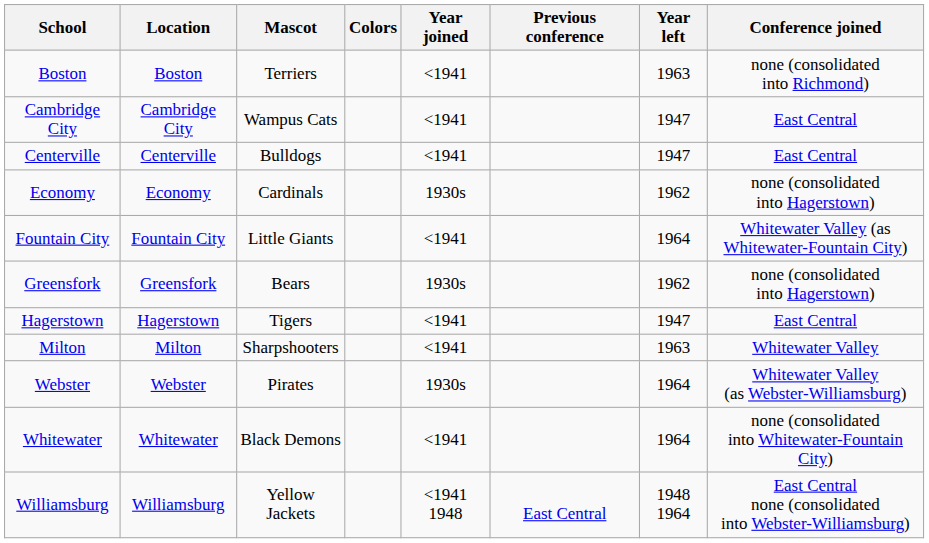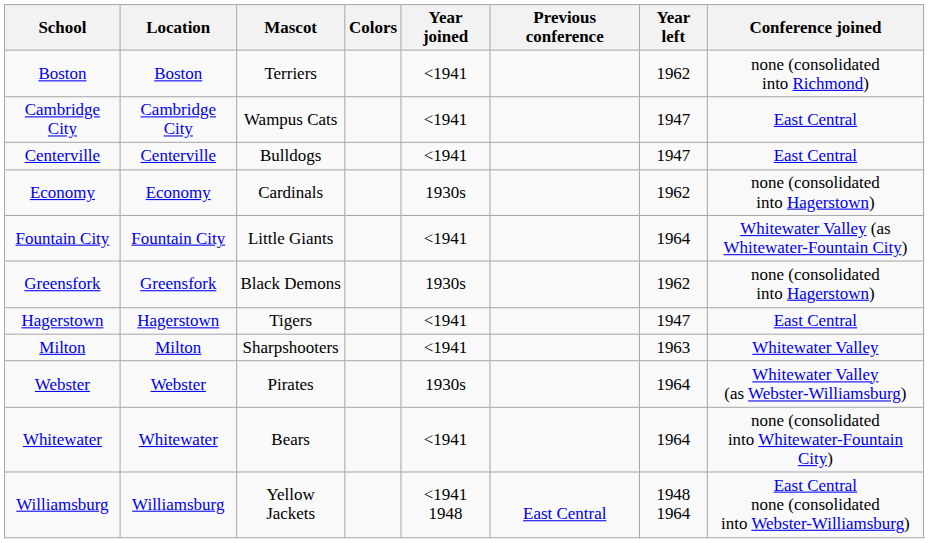(673, 73) 1963 -> (673, 73) 1962
(291, 284) Bears -> (291, 284) Black Demons
(291, 439) Black Demons -> (291, 439) Bears
